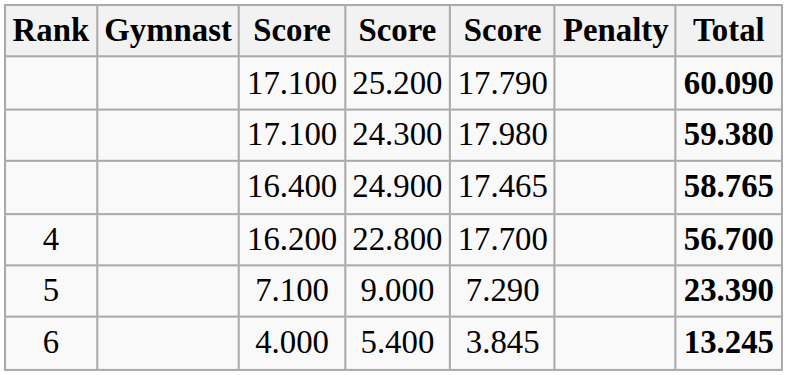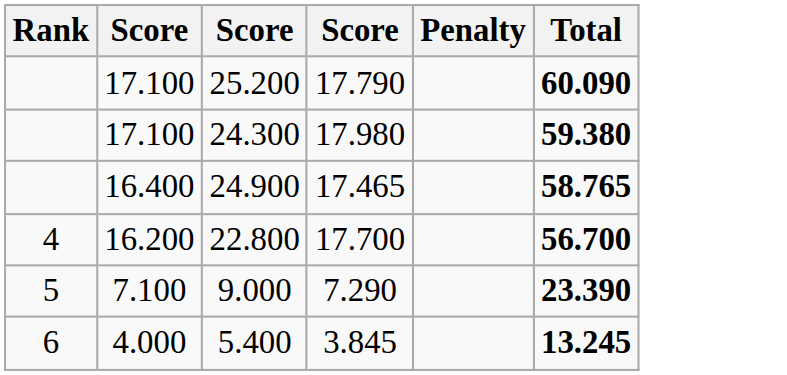- column: (168, 30)
